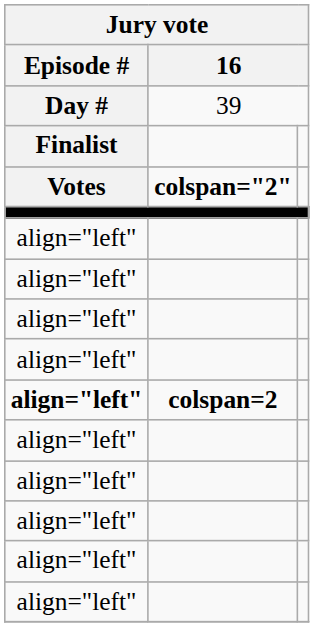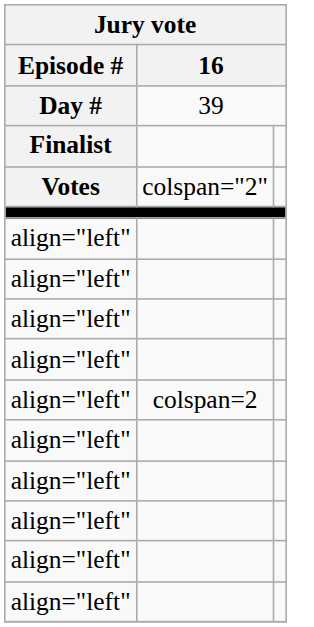(223, 186) bold -> (205, 186) normal
(77, 399) bold -> (71, 399) normal
(223, 399) bold -> (205, 399) normal
